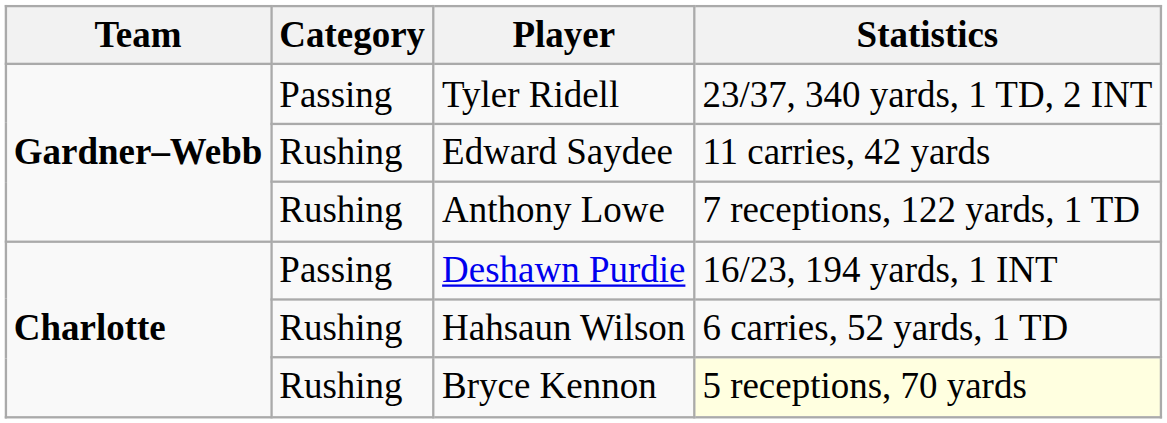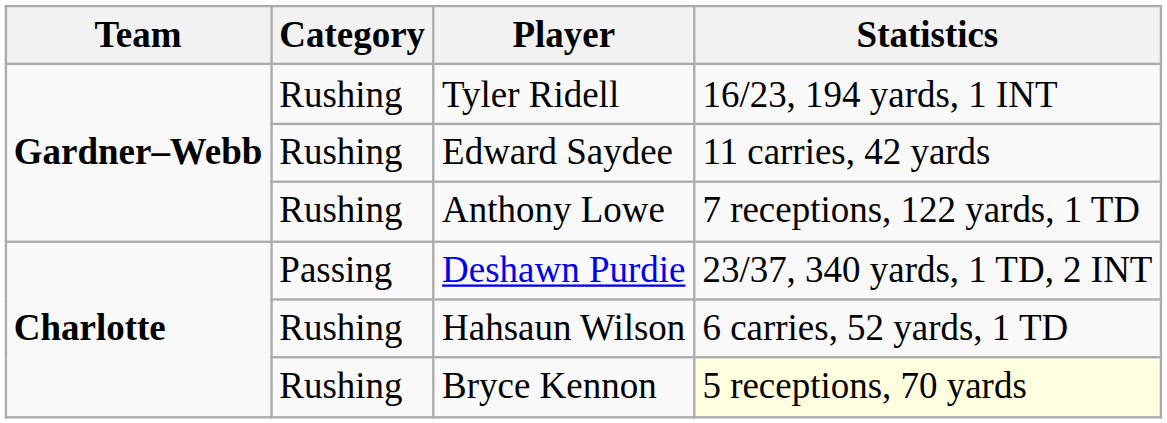(336, 93) Passing -> (341, 93) Rushing
(927, 93) 23/37, 340 yards, 1 TD, 2 INT -> (880, 93) 16/23, 194 yards, 1 INT
(880, 269) 16/23, 194 yards, 1 INT -> (927, 269) 23/37, 340 yards, 1 TD, 2 INT
